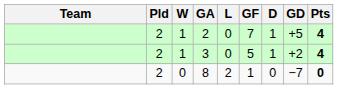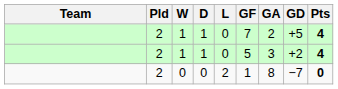columns swapped: (273, 14) <-> (205, 14)
